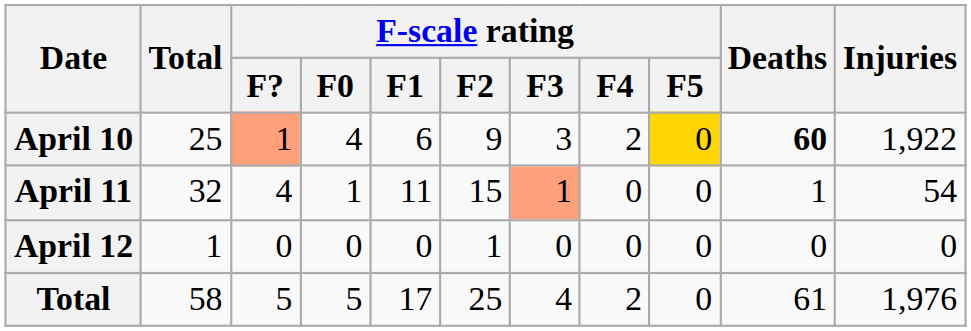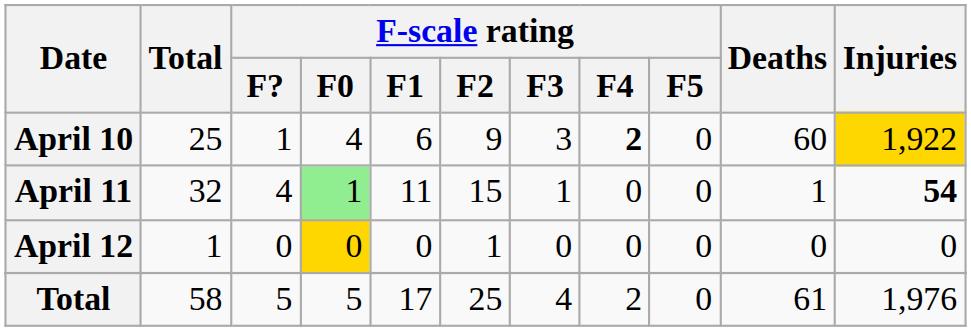(284, 138) lightsalmon background -> (284, 138) no background
(634, 138) normal -> (634, 138) bold
(704, 138) gold background -> (704, 138) no background
(810, 138) bold -> (810, 138) normal
(919, 138) no background -> (919, 138) gold background
(354, 191) no background -> (354, 191) lightgreen background
(564, 191) lightsalmon background -> (564, 191) no background
(940, 191) normal -> (940, 191) bold
(354, 245) no background -> (354, 245) gold background
